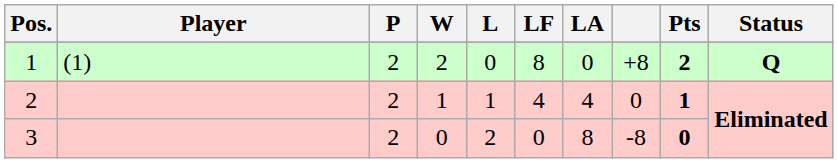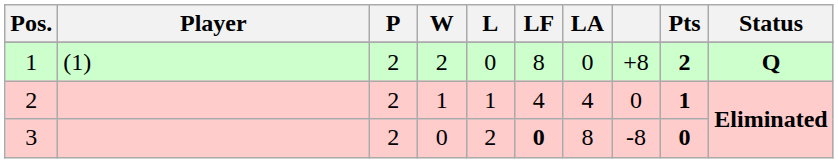(539, 137) normal -> (539, 137) bold
